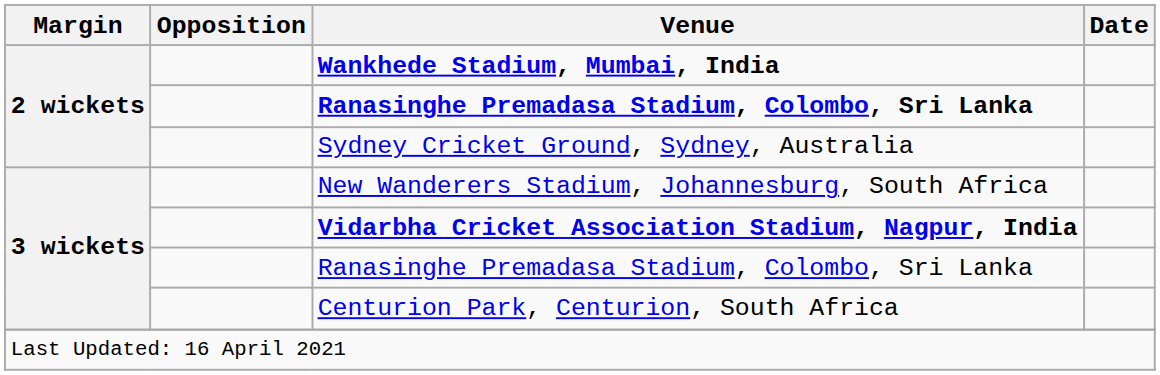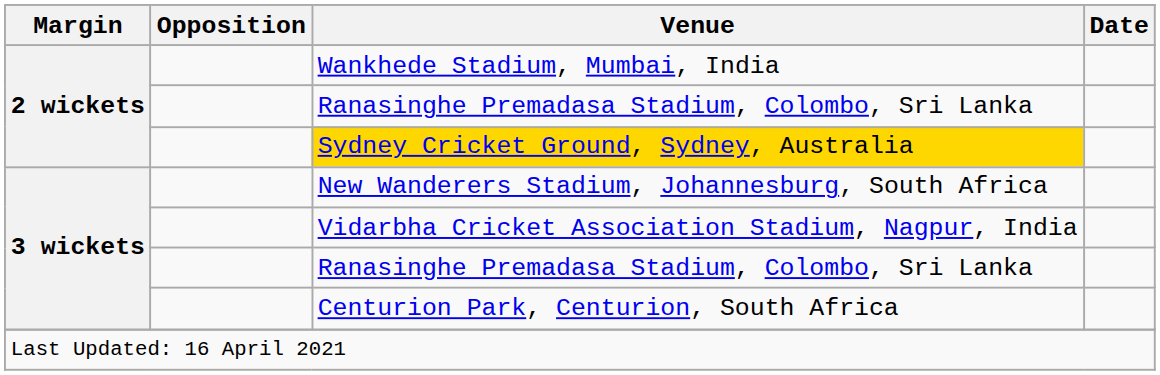(549, 66) bold -> (549, 66) normal
(675, 106) bold -> (675, 106) normal
(616, 147) no background -> (616, 147) gold background
(698, 228) bold -> (698, 228) normal
